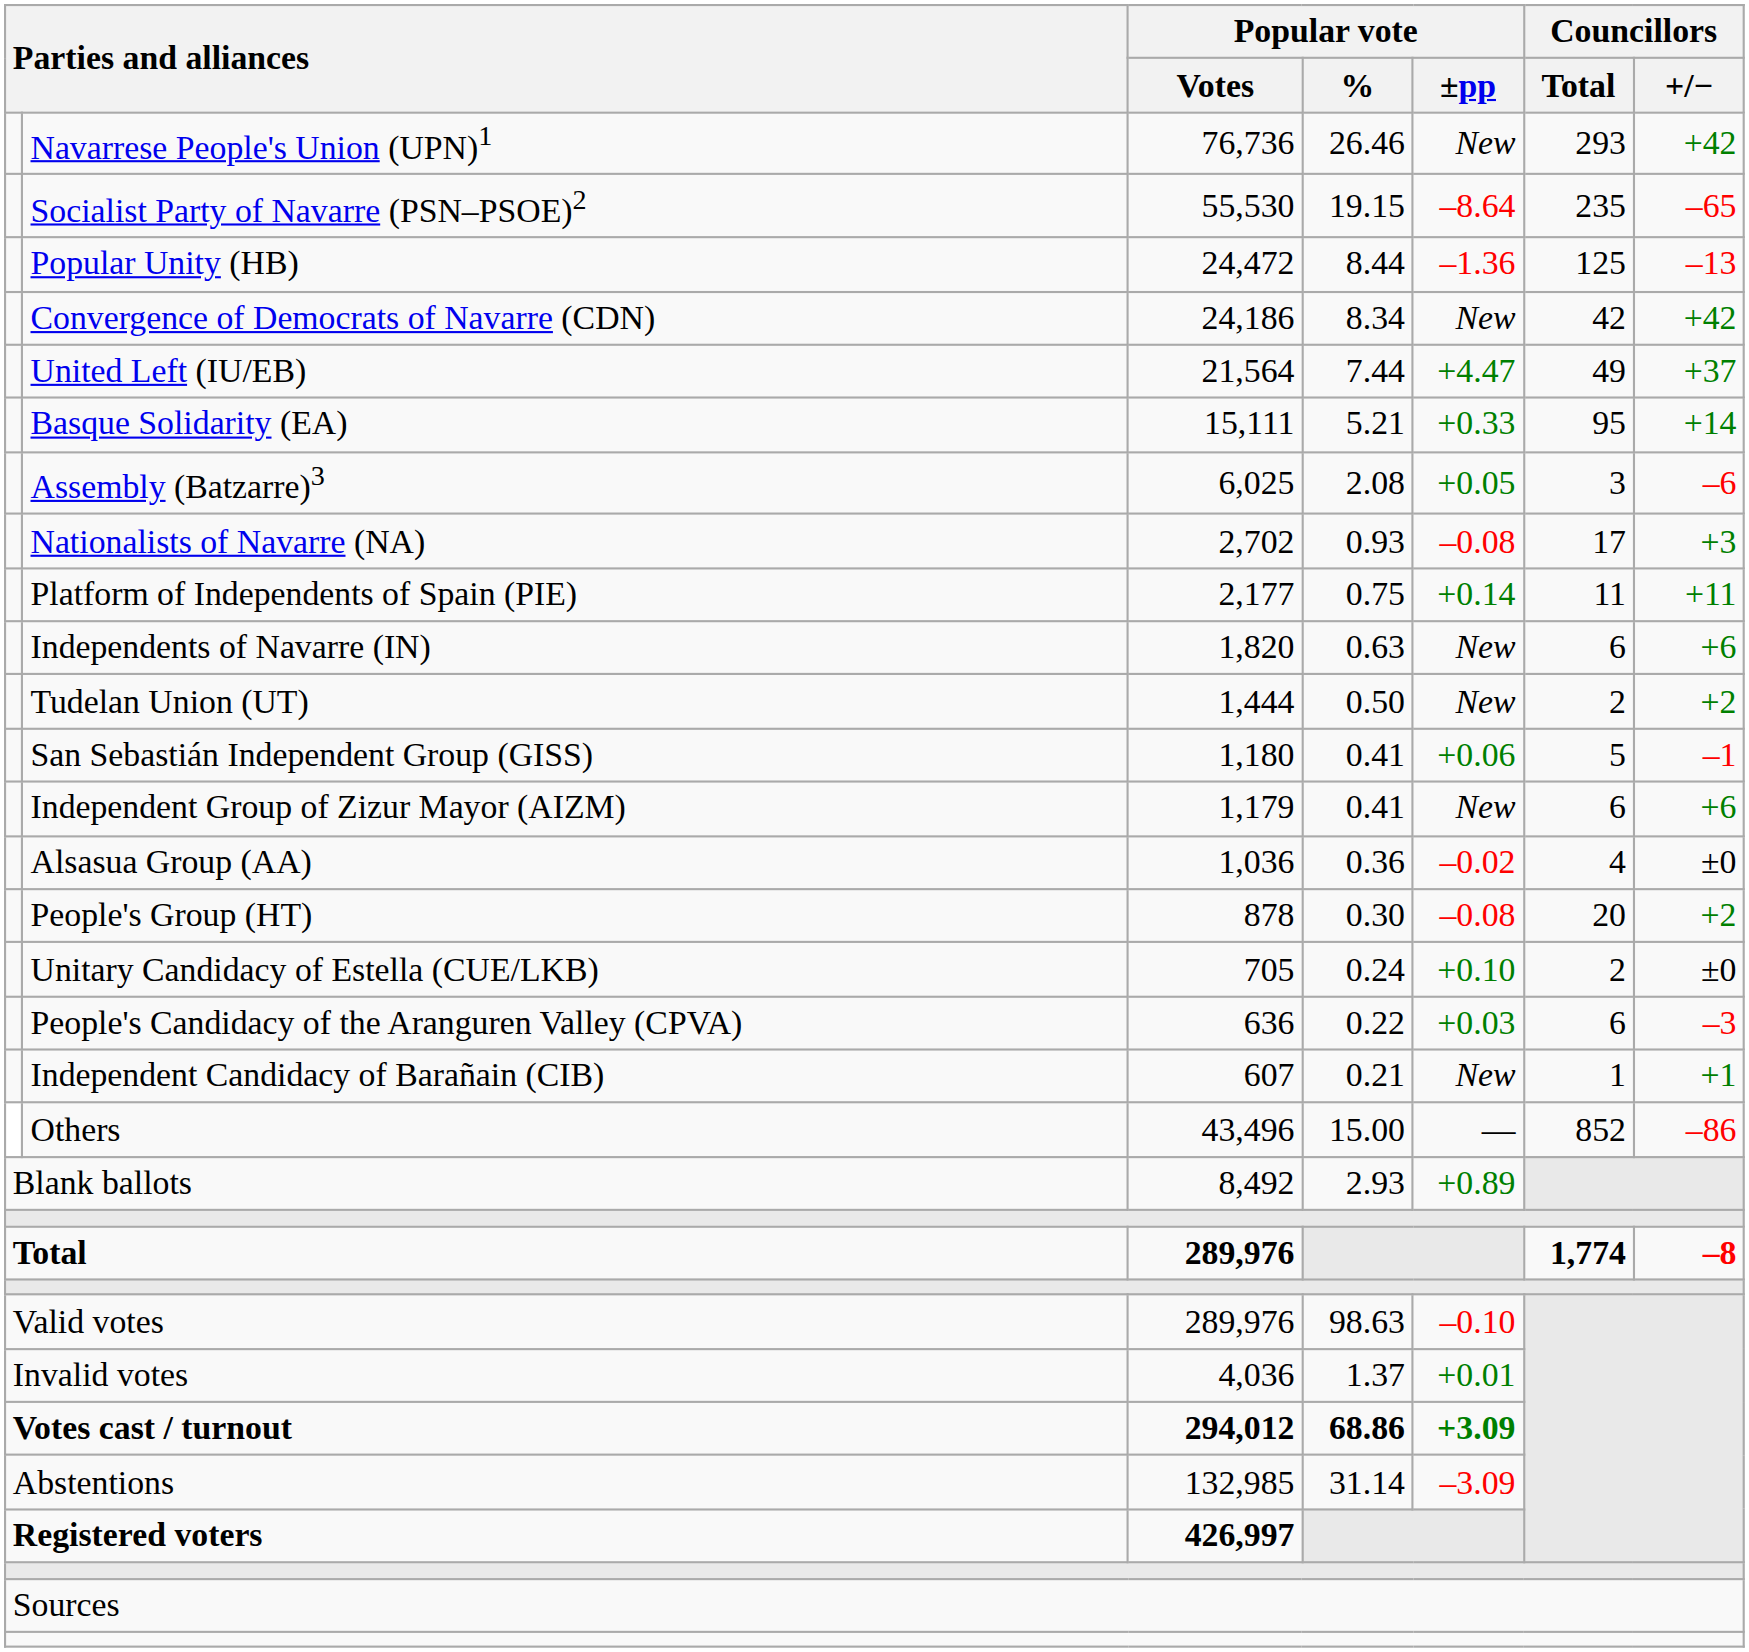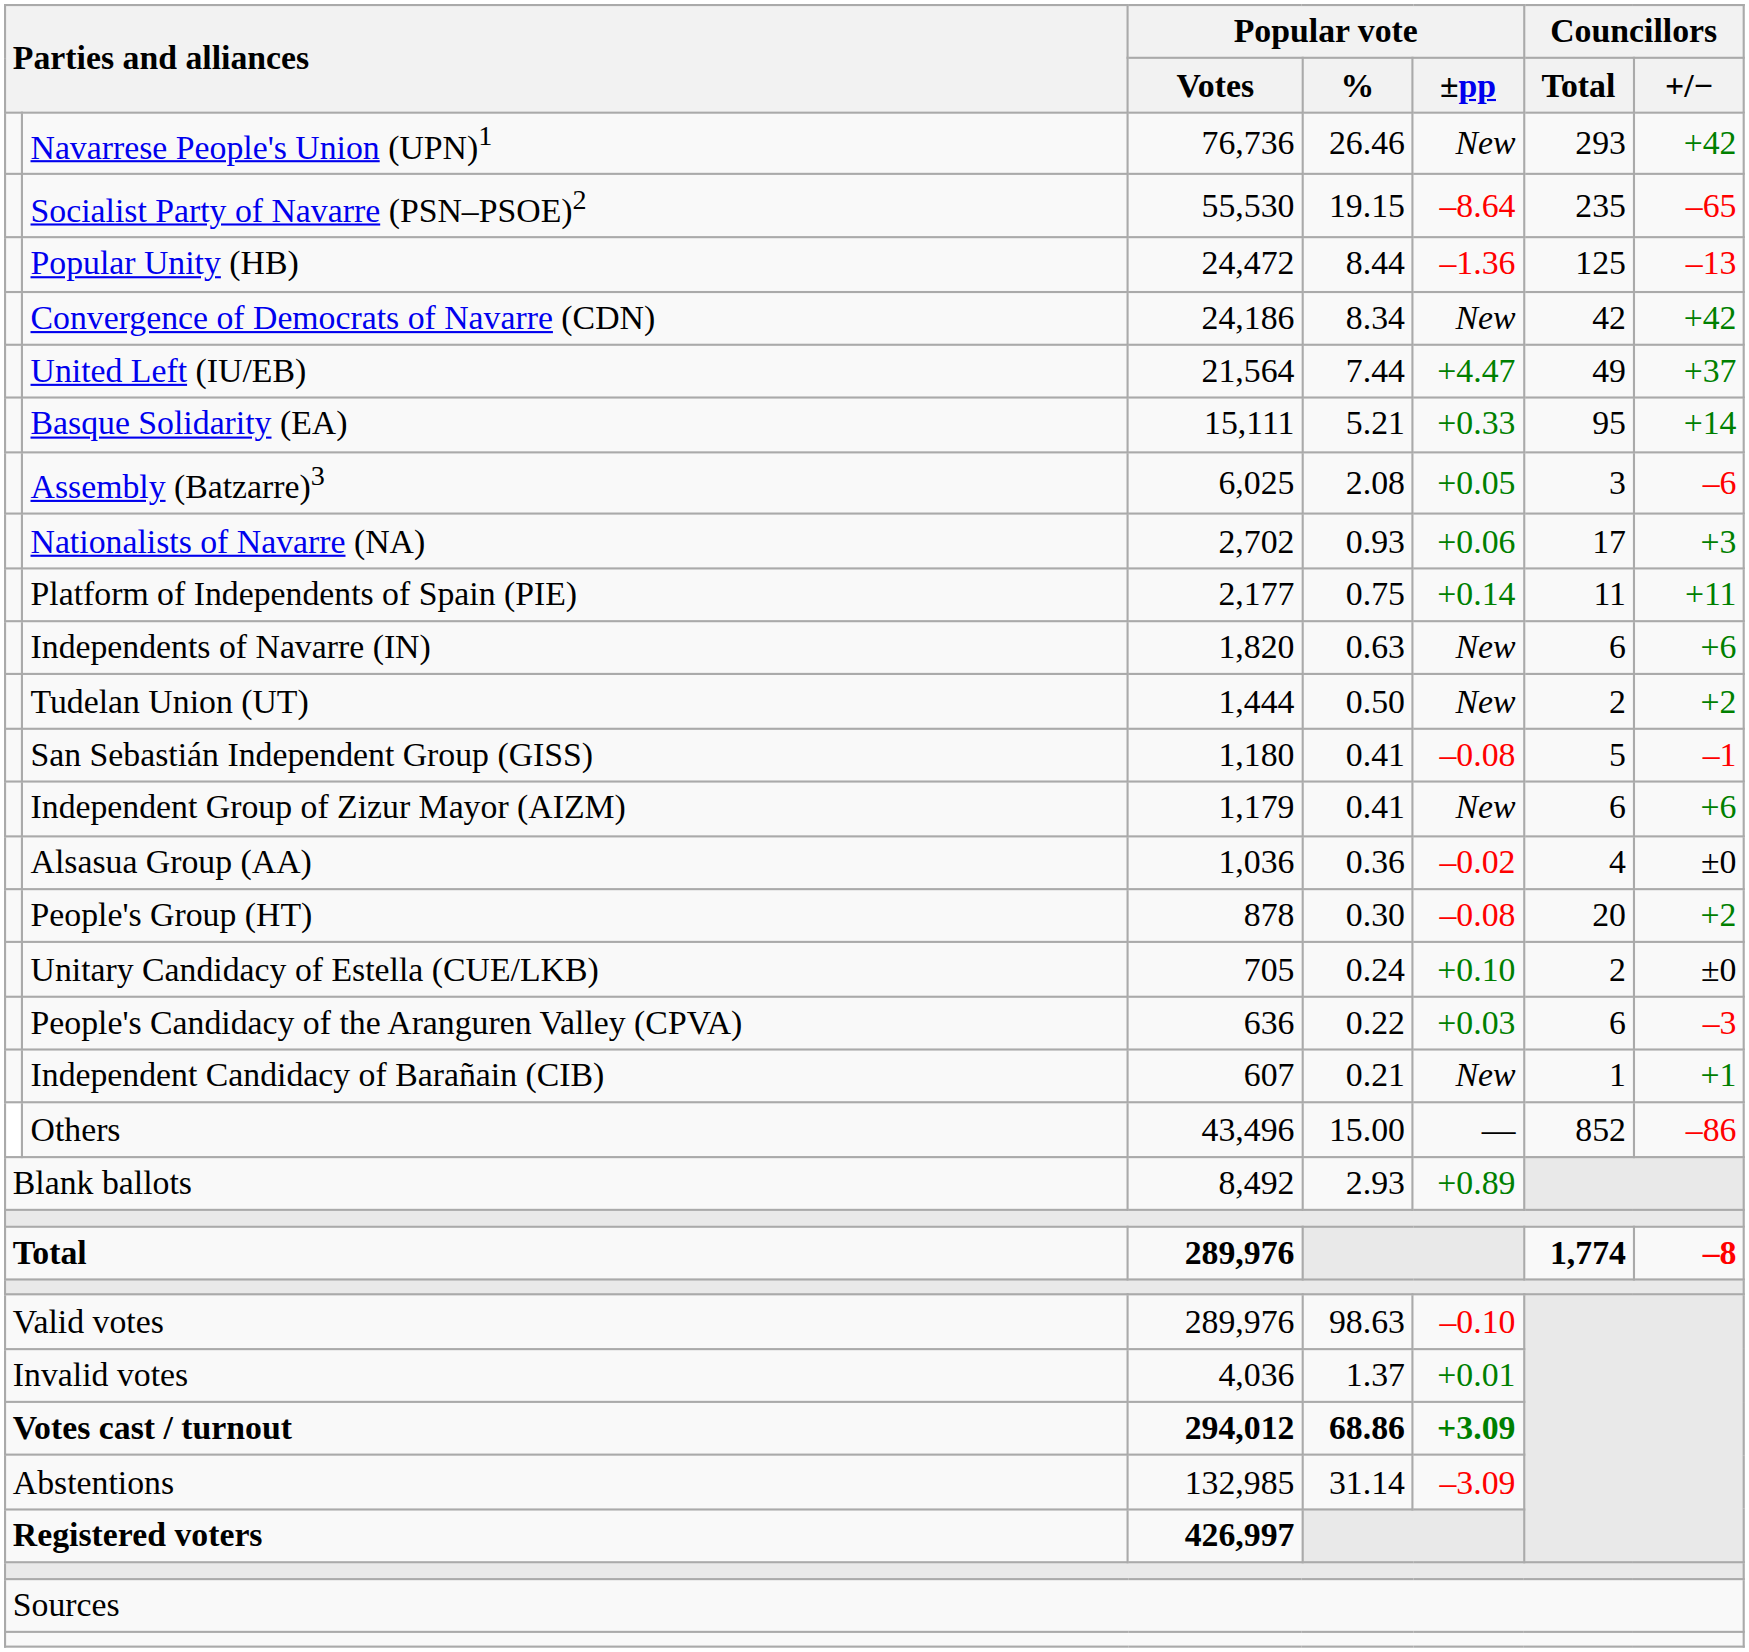(1477, 540) –0.08 -> (1476, 540) +0.06
(1476, 754) +0.06 -> (1477, 754) –0.08
